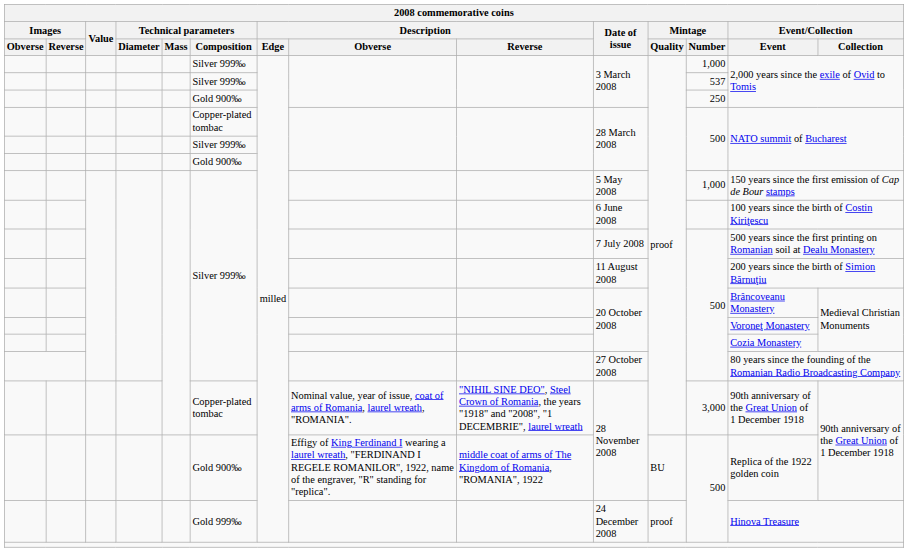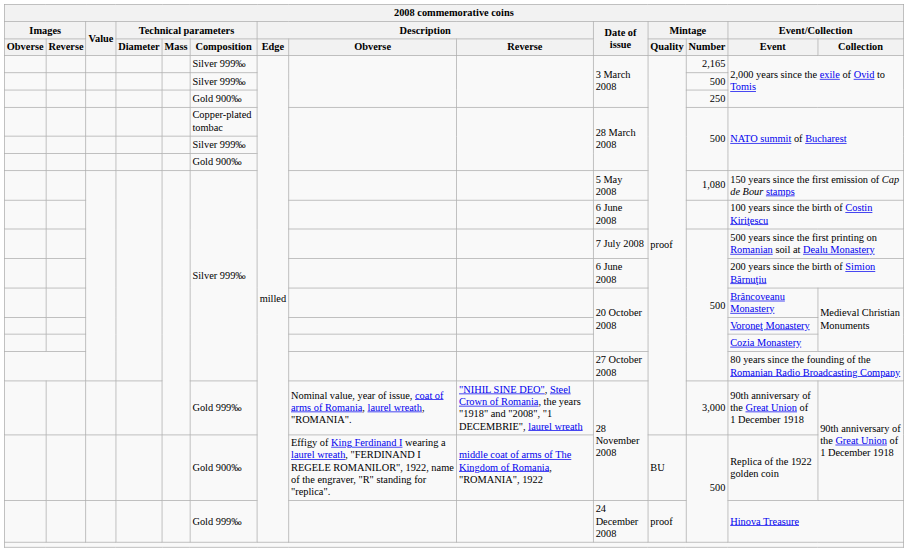(714, 64) 1,000 -> (714, 64) 2,165
(718, 81) 537 -> (718, 81) 500
(714, 185) 1,000 -> (714, 185) 1,080
(617, 273) 11 August 2008 -> (609, 273) 6 June 2008
(222, 408) Copper-plated tombac -> (217, 408) Gold 999‰
